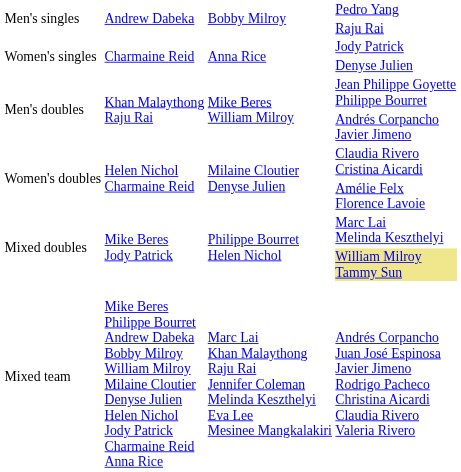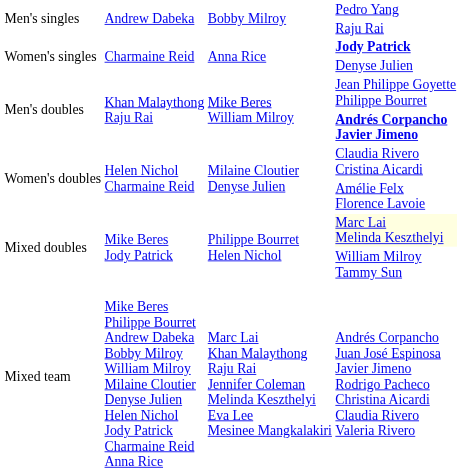(370, 47) normal -> (373, 47) bold
(387, 127) normal -> (391, 127) bold
(389, 230) no background -> (389, 230) lightyellow background
(378, 264) khaki background -> (378, 264) no background
